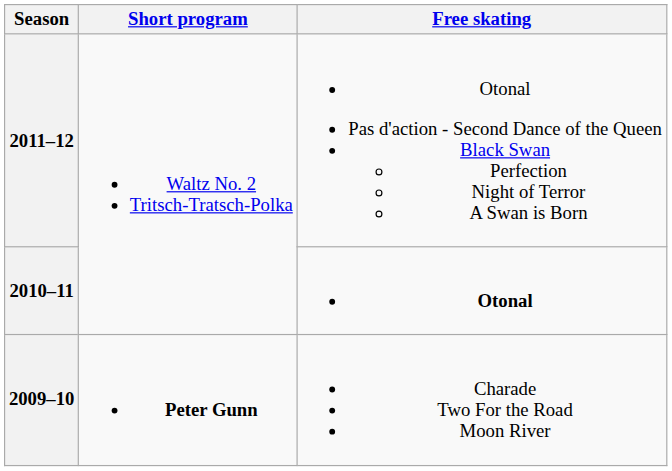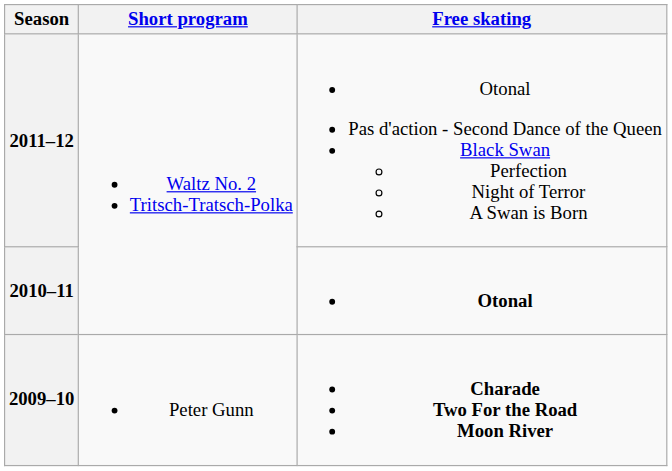(188, 410) bold -> (188, 410) normal
(482, 410) normal -> (482, 410) bold
